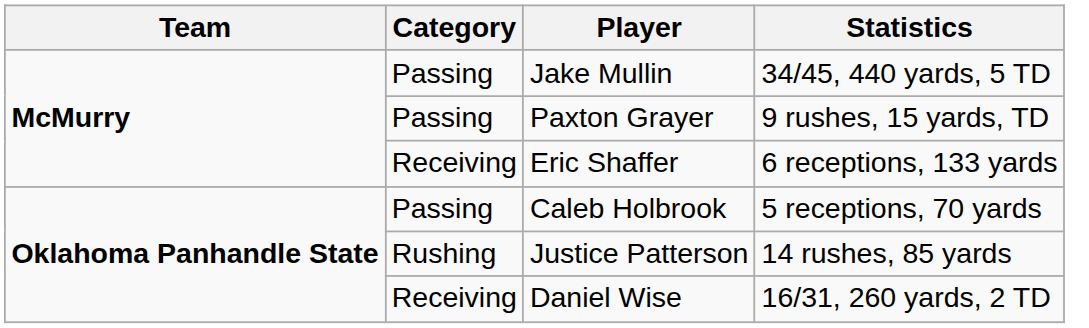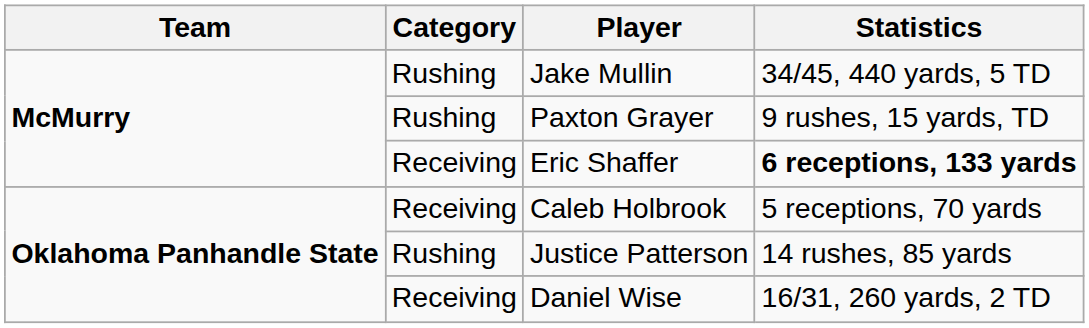(442, 72) Passing -> (444, 72) Rushing
(442, 117) Passing -> (444, 117) Rushing
(910, 163) normal -> (919, 163) bold
(442, 208) Passing -> (454, 208) Receiving
